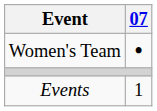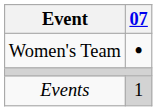(139, 90) no background -> (139, 90) lightgrey background
